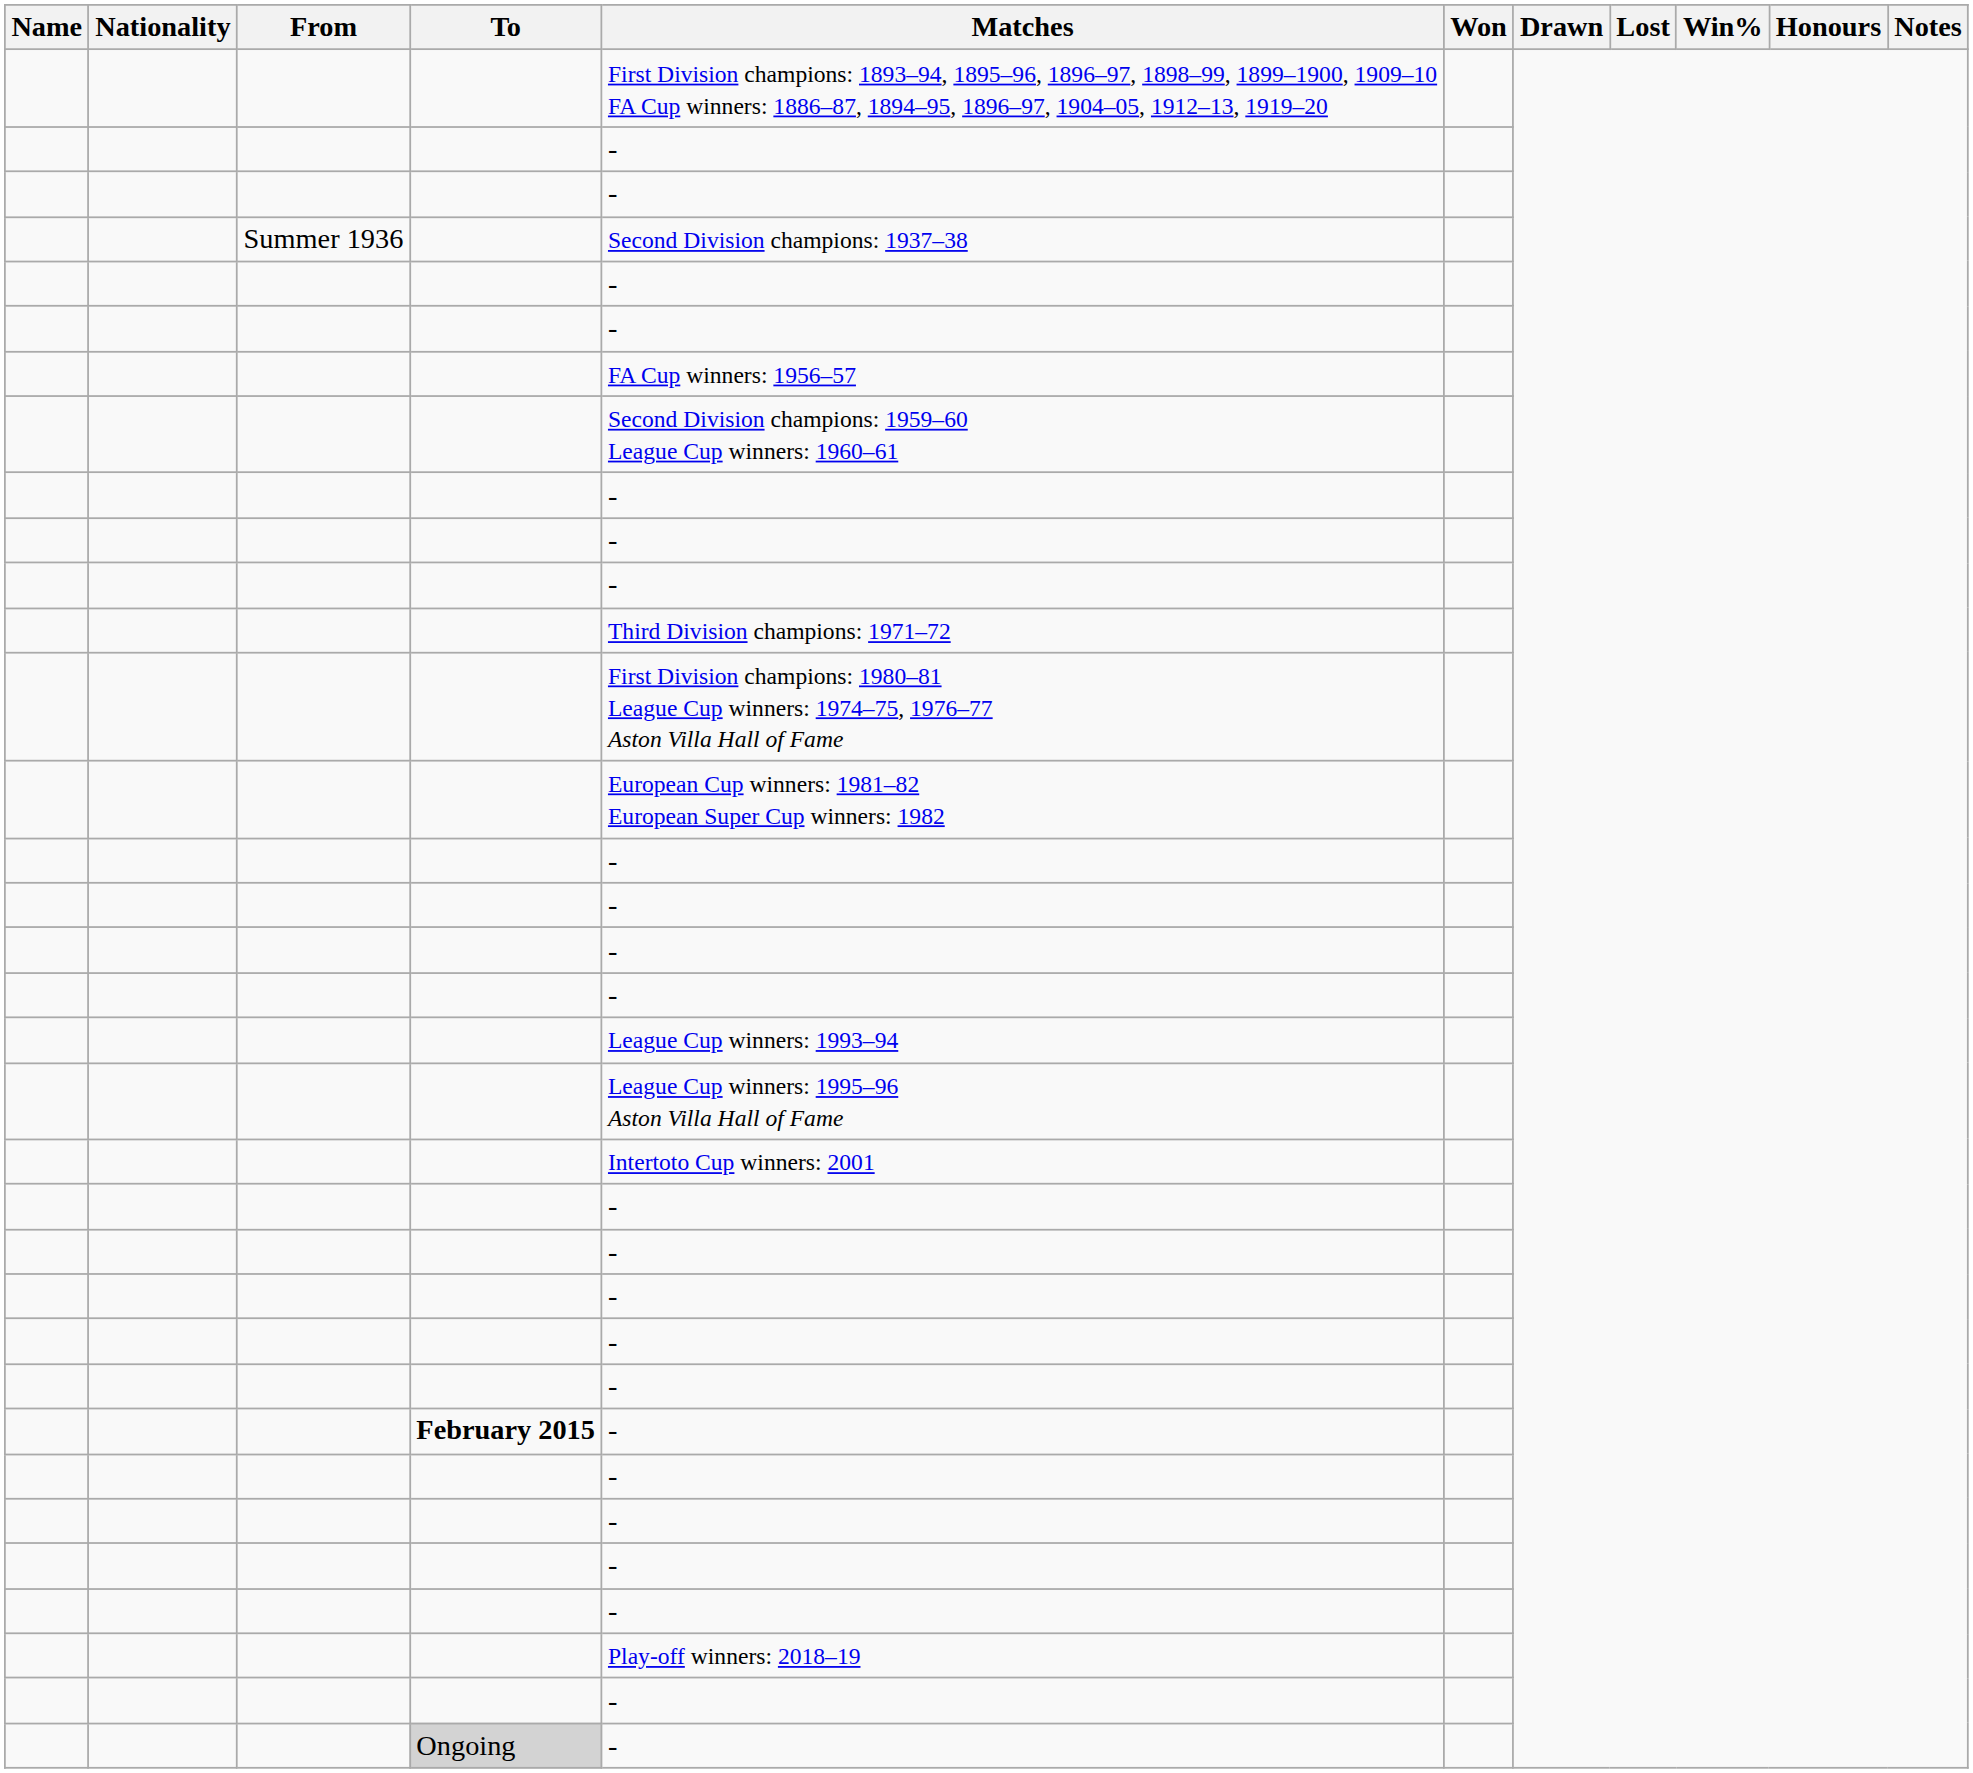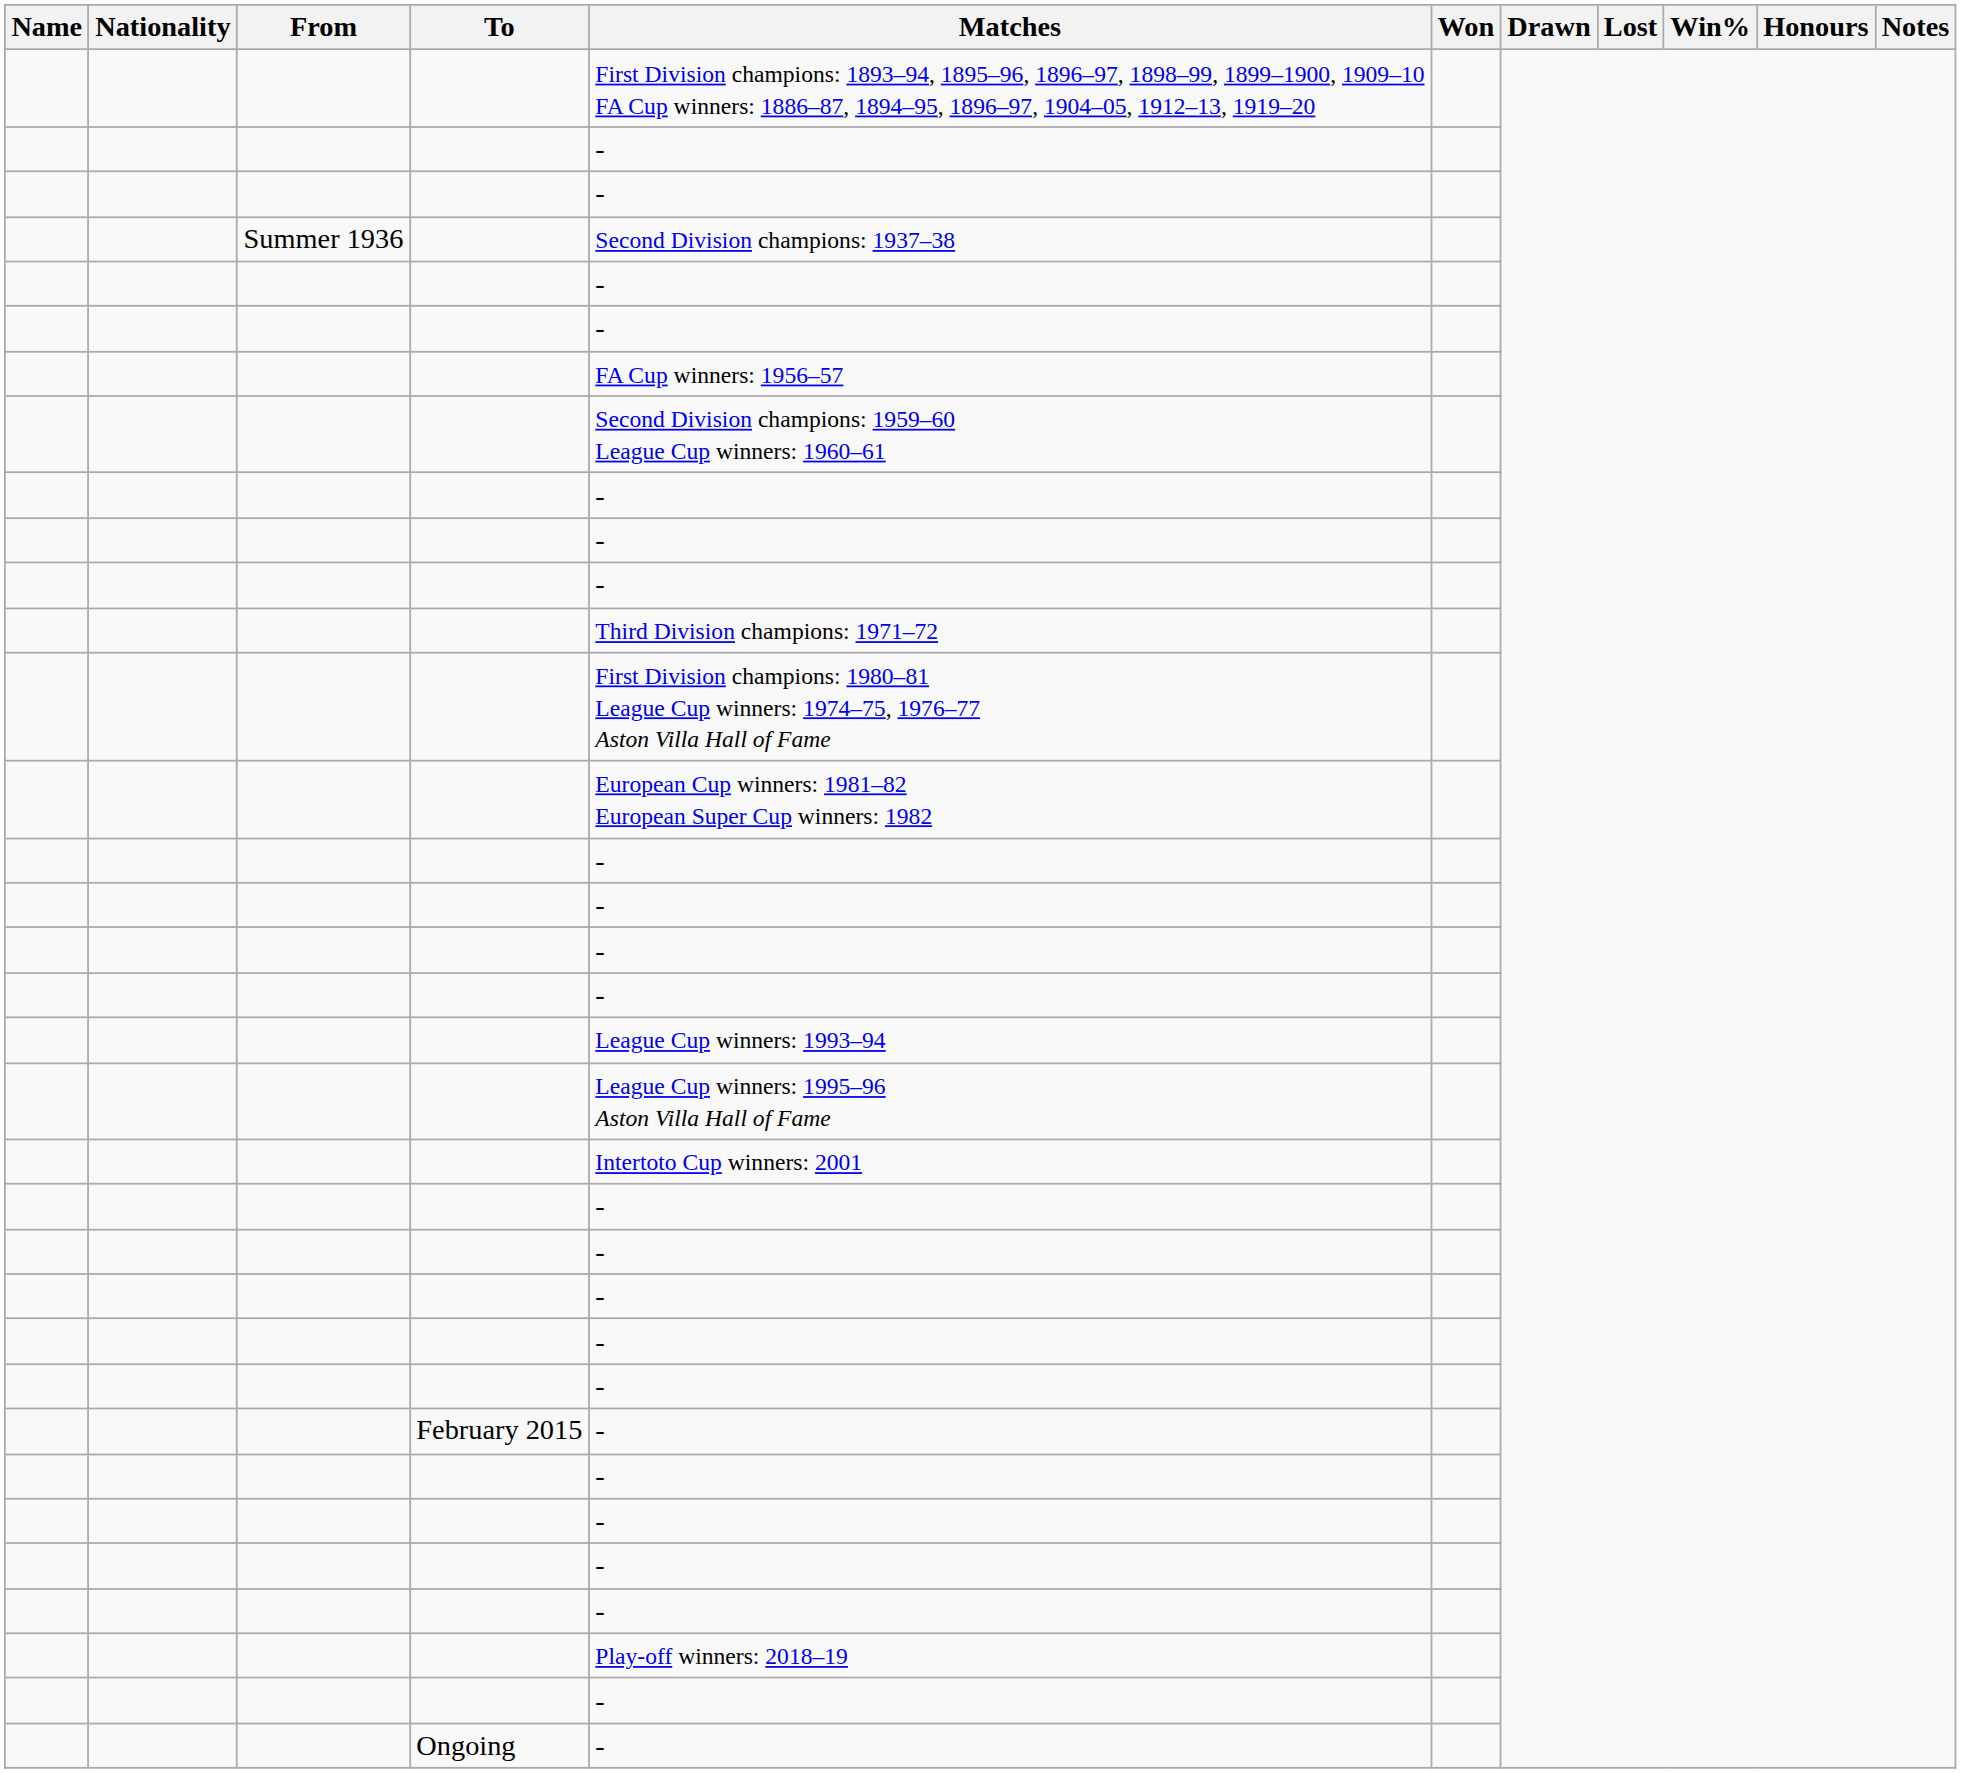(506, 1430) bold -> (499, 1430) normal
(466, 1745) lightgrey background -> (466, 1745) no background
